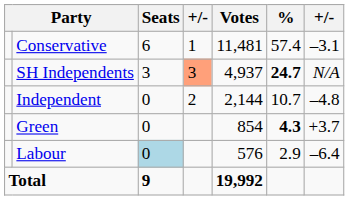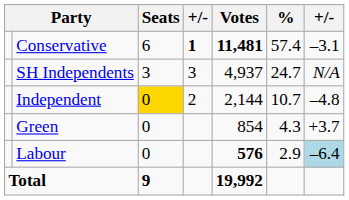(192, 45) normal -> (192, 45) bold
(240, 45) normal -> (240, 45) bold
(192, 72) lightsalmon background -> (192, 72) no background
(286, 72) bold -> (286, 72) normal
(146, 99) no background -> (146, 99) gold background
(290, 126) bold -> (290, 126) normal
(146, 153) lightblue background -> (146, 153) no background
(250, 153) normal -> (250, 153) bold
(325, 153) no background -> (325, 153) lightblue background
